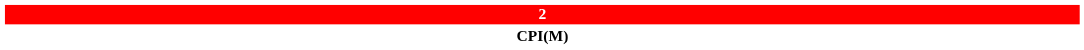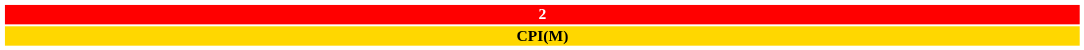(542, 35) no background -> (542, 35) gold background
